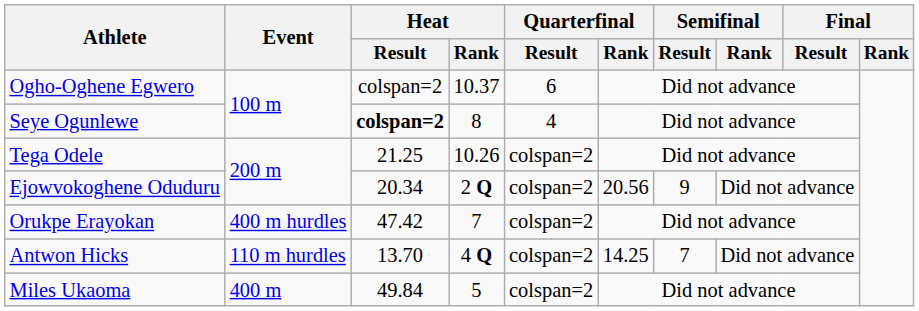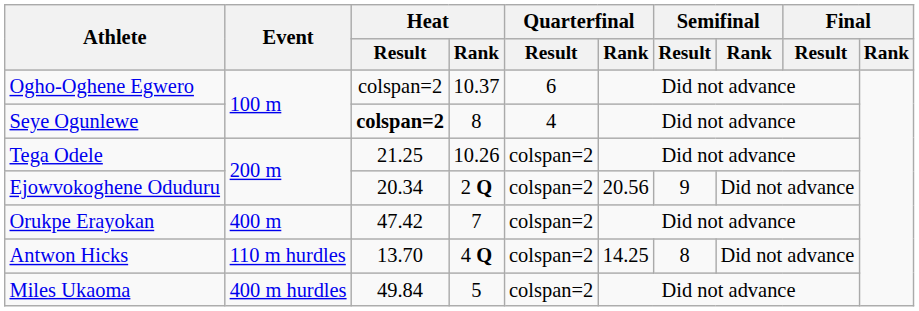(288, 222) 400 m hurdles -> (255, 222) 400 m
(685, 256) 7 -> (685, 256) 8
(255, 289) 400 m -> (288, 289) 400 m hurdles
